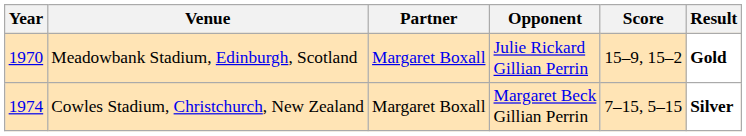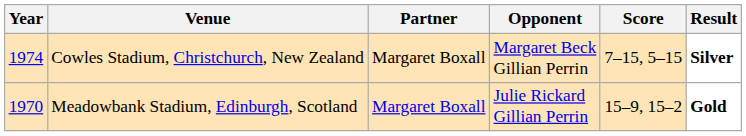rows swapped: (204, 57) <-> (208, 106)
